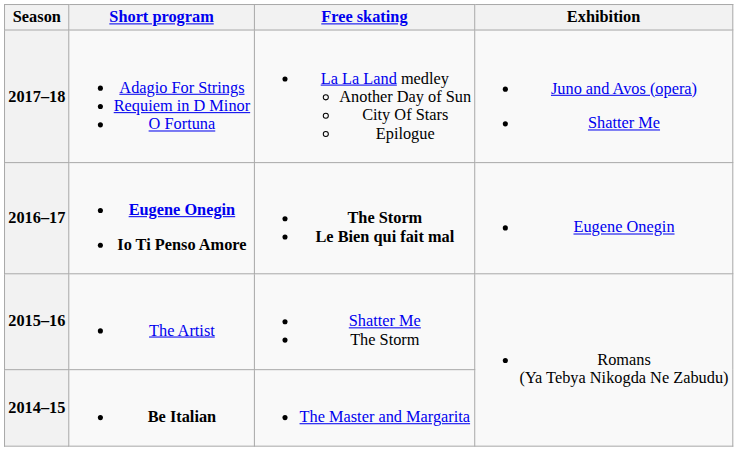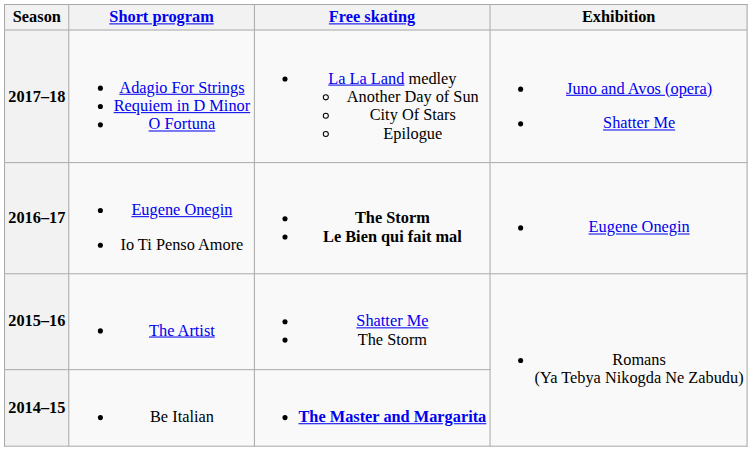(162, 227) bold -> (162, 227) normal
(162, 417) bold -> (162, 417) normal
(364, 417) normal -> (372, 417) bold
